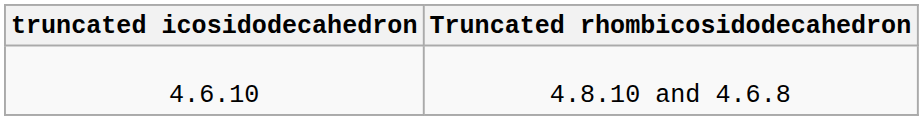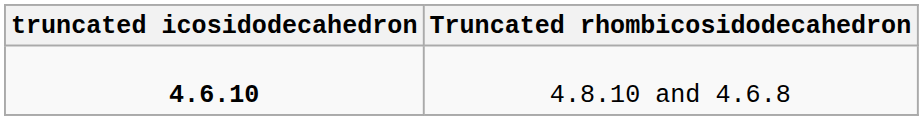(214, 95) normal -> (214, 95) bold
